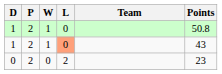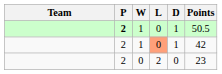columns swapped: (130, 12) <-> (13, 12)
(31, 28) normal -> (123, 28) bold
(201, 28) 50.8 -> (201, 28) 50.5
(201, 45) 43 -> (201, 45) 42
